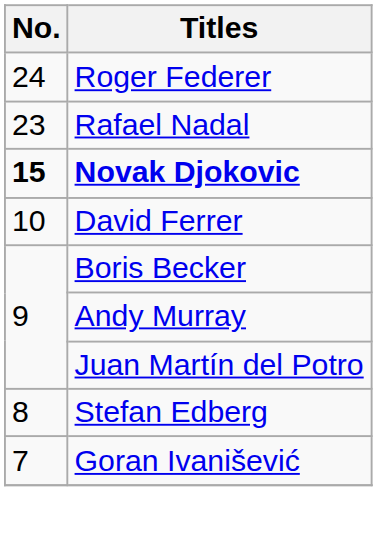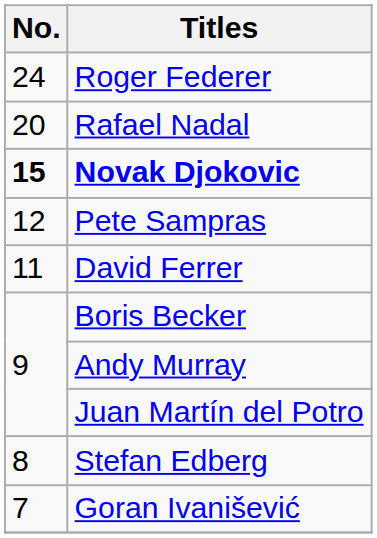(29, 124) 23 -> (29, 124) 20
+ row: (170, 220)
(29, 220) 10 -> (28, 268) 11
